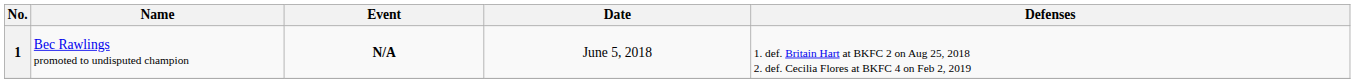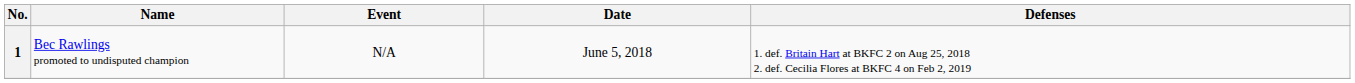(384, 52) bold -> (384, 52) normal
